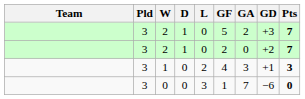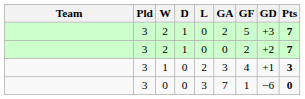columns swapped: (224, 13) <-> (246, 13)
